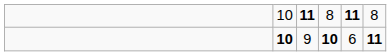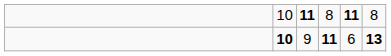(330, 39) 10 -> (329, 39) 11
(374, 39) 11 -> (374, 39) 13
